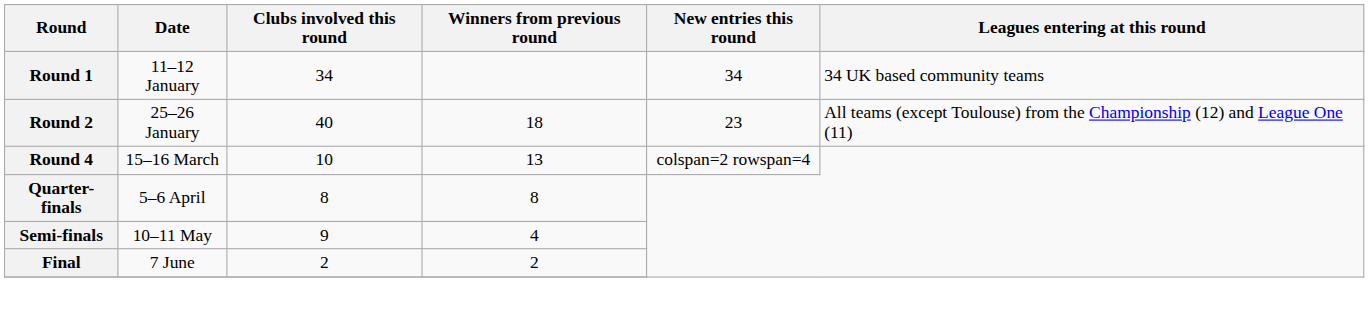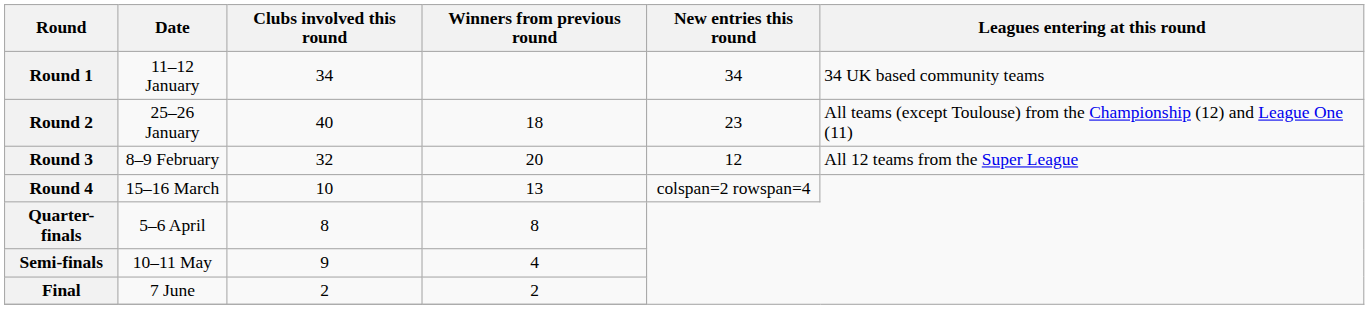+ row: (61, 160)
